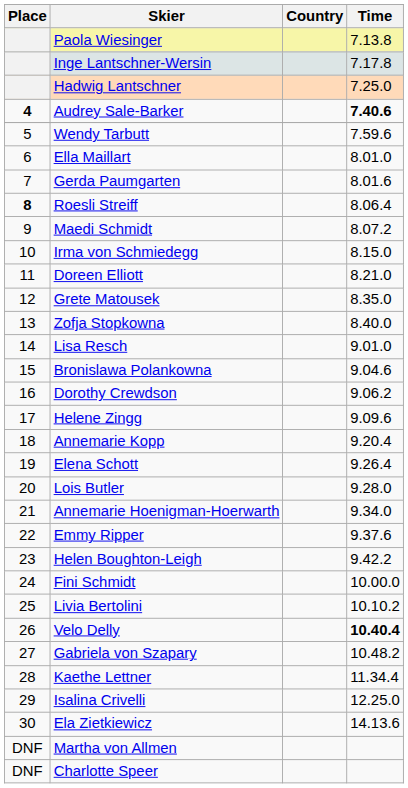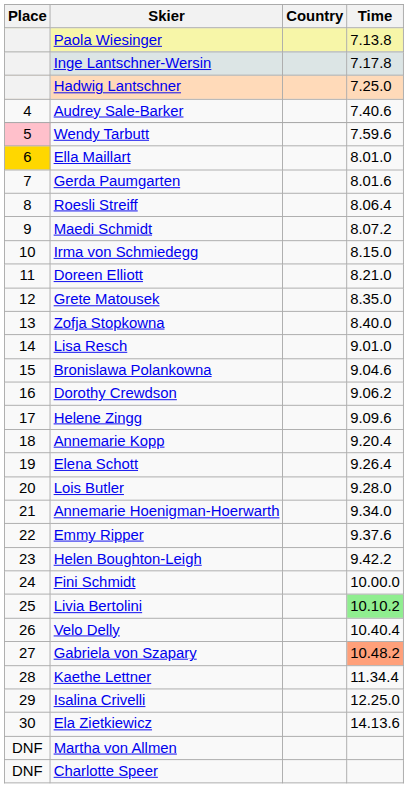(27, 110) bold -> (27, 110) normal
(371, 110) bold -> (371, 110) normal
(27, 134) no background -> (27, 134) pink background
(27, 157) no background -> (27, 157) gold background
(27, 205) bold -> (27, 205) normal
(375, 606) no background -> (375, 606) lightgreen background
(375, 629) bold -> (375, 629) normal
(375, 653) no background -> (375, 653) lightsalmon background
